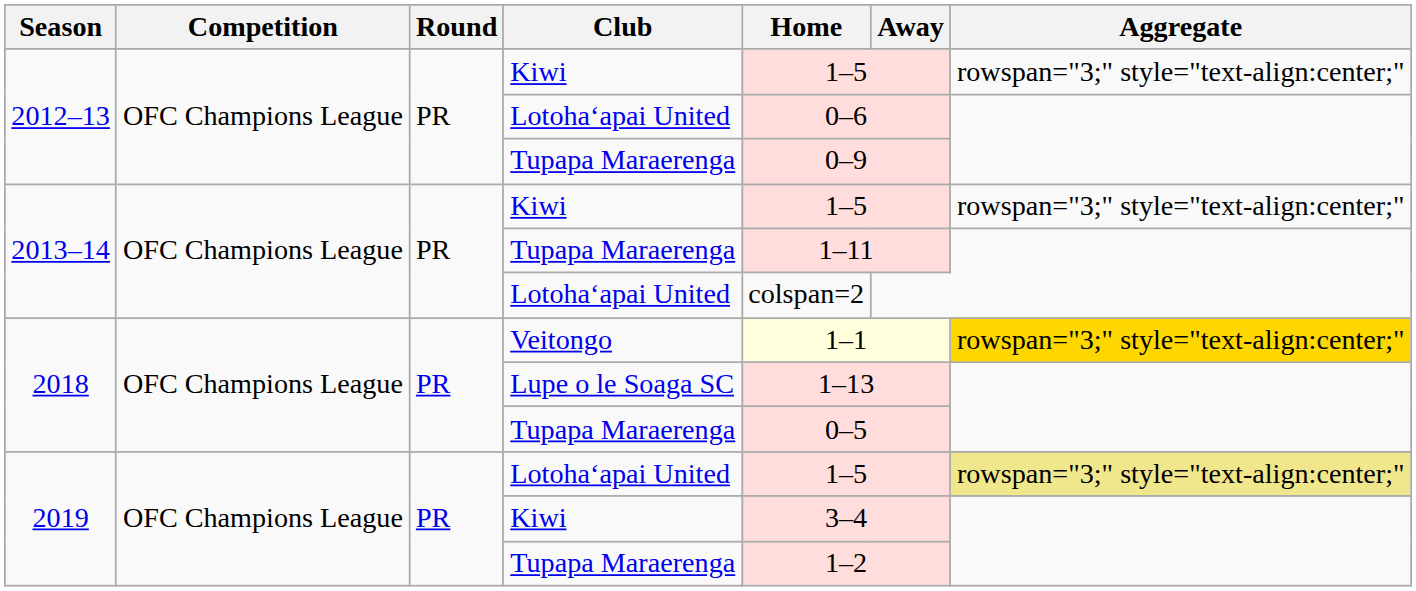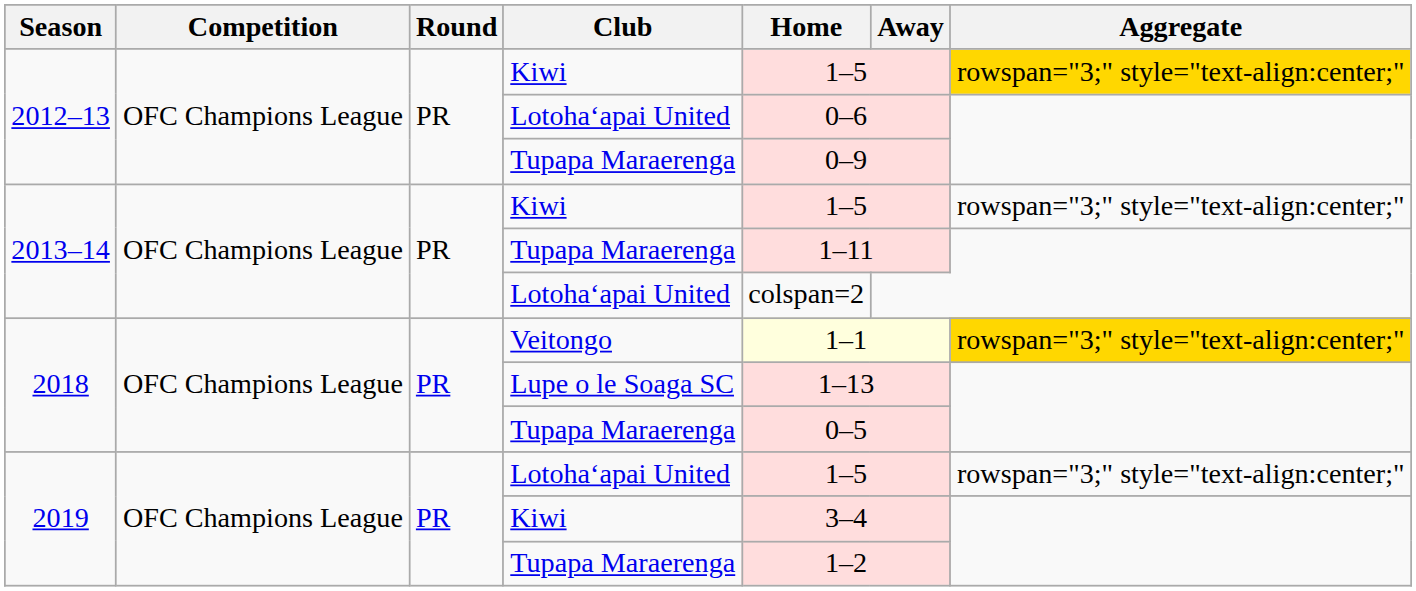(1181, 71) no background -> (1181, 71) gold background
(1181, 473) khaki background -> (1181, 473) no background
